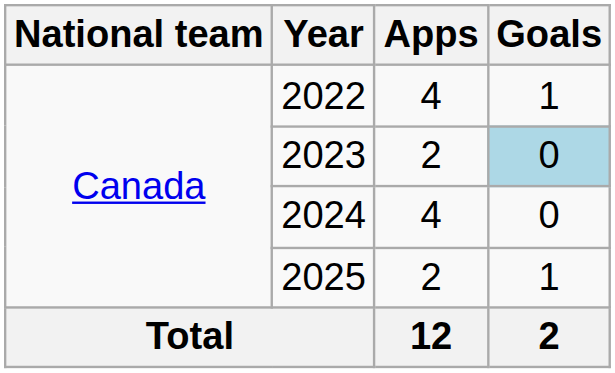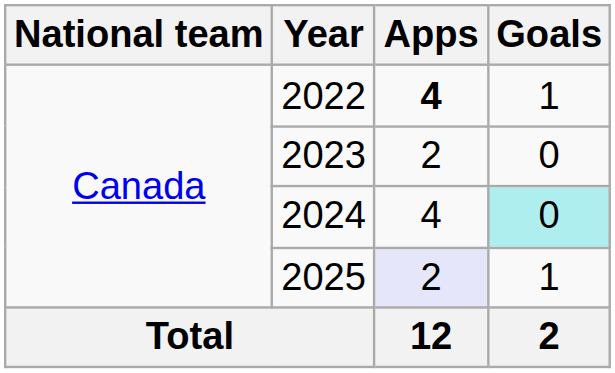(431, 95) normal -> (431, 95) bold
(549, 155) lightblue background -> (549, 155) no background
(549, 215) no background -> (549, 215) paleturquoise background
(431, 276) no background -> (431, 276) lavender background
